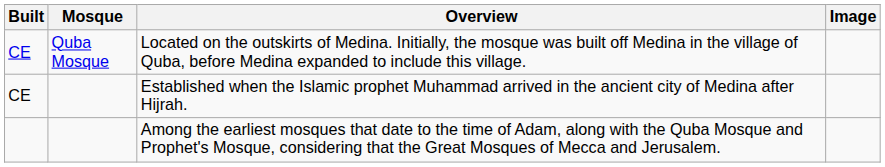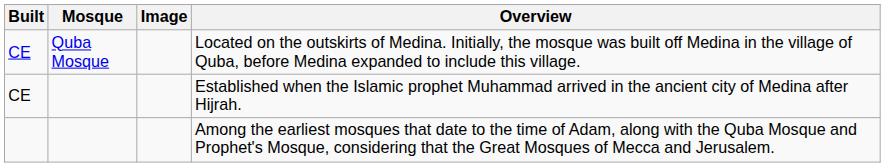columns swapped: (853, 17) <-> (482, 17)
